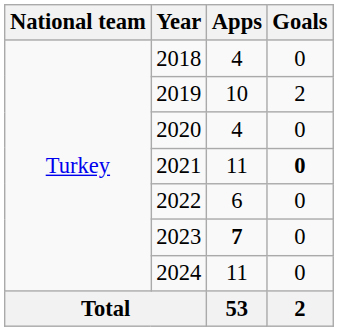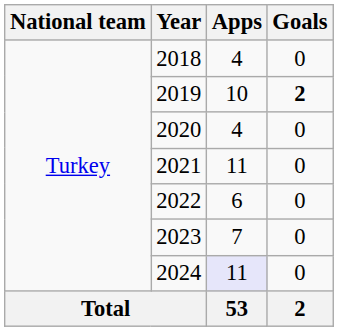(300, 93) normal -> (300, 93) bold
(300, 165) bold -> (300, 165) normal
(237, 237) bold -> (237, 237) normal
(237, 272) no background -> (237, 272) lavender background
